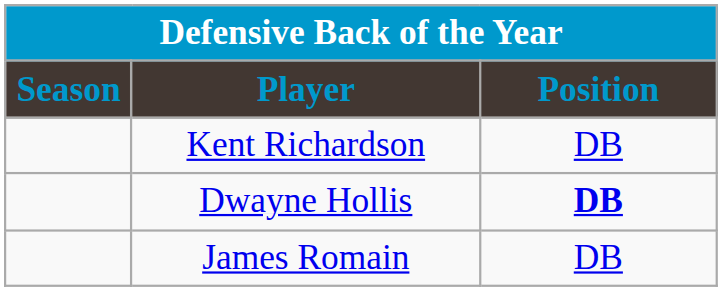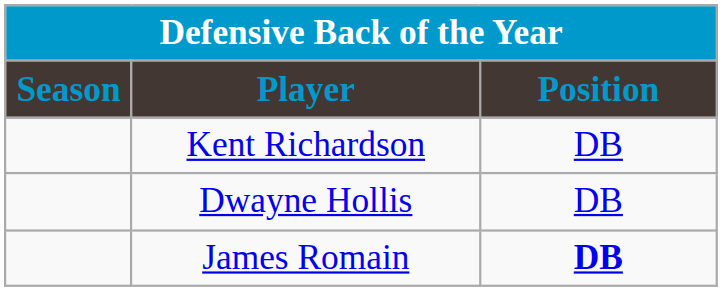(598, 200) bold -> (598, 200) normal
(598, 256) normal -> (598, 256) bold
